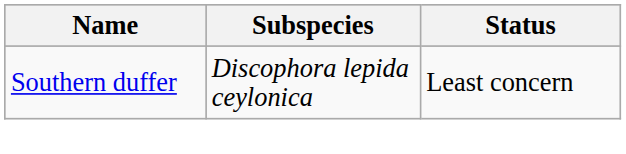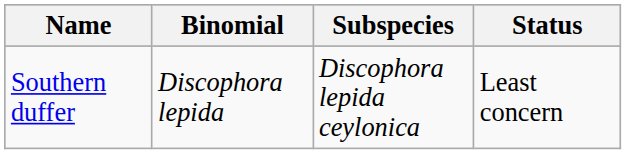+ column: (232, 25)
